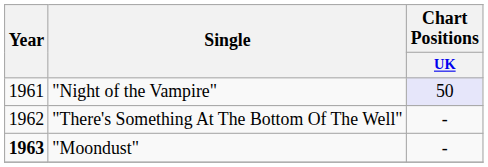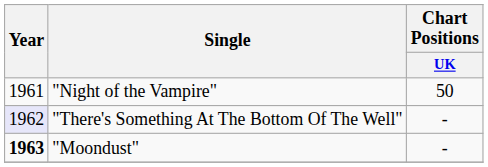(445, 91) lavender background -> (445, 91) no background
(26, 119) no background -> (26, 119) lavender background
